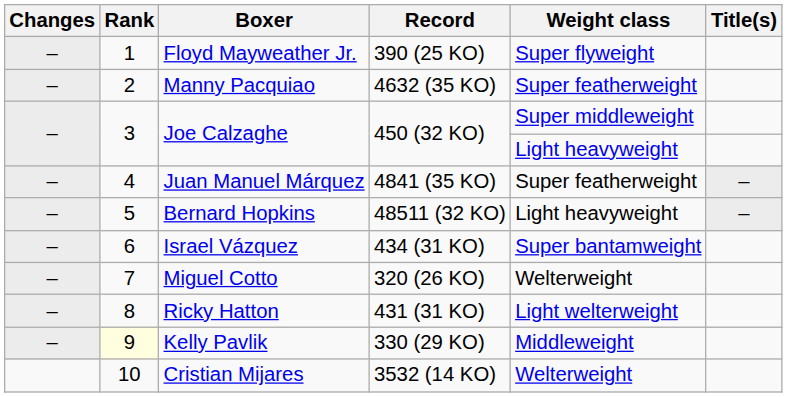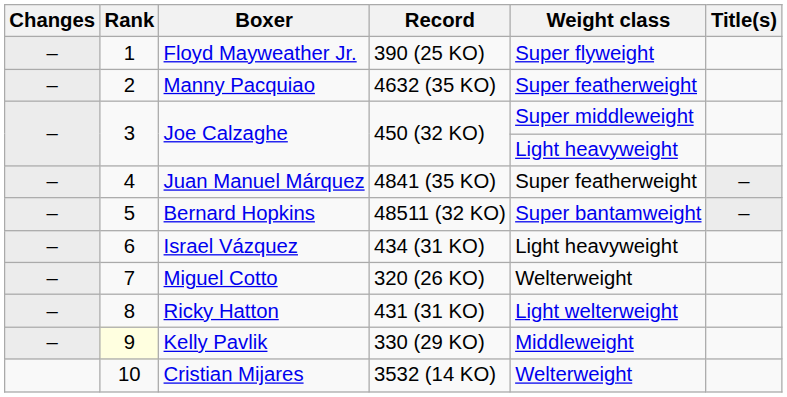(596, 213) Light heavyweight -> (608, 213) Super bantamweight
(608, 246) Super bantamweight -> (596, 246) Light heavyweight
